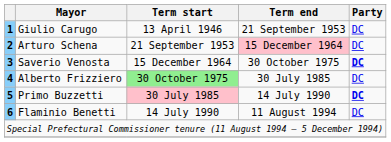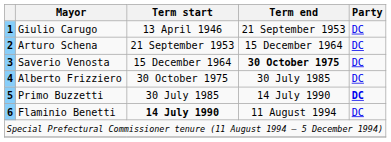(294, 46) pink background -> (294, 46) no background
(294, 62) normal -> (294, 62) bold
(358, 62) bold -> (358, 62) normal
(182, 79) lightgreen background -> (182, 79) no background
(182, 95) pink background -> (182, 95) no background
(182, 112) normal -> (182, 112) bold
